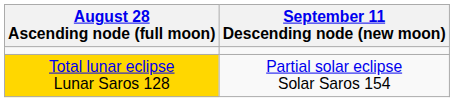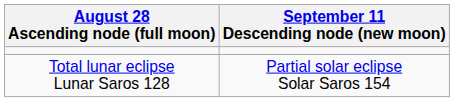(112, 75) gold background -> (112, 75) no background
